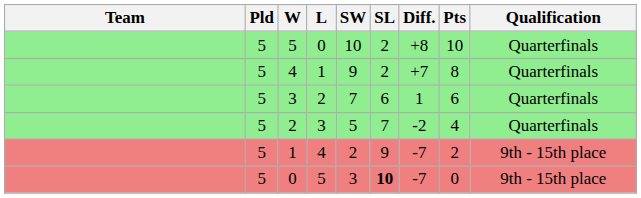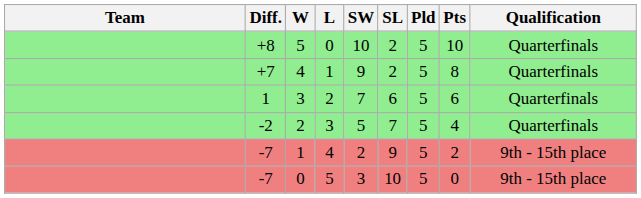columns swapped: (262, 17) <-> (419, 17)
(385, 179) bold -> (393, 179) normal
